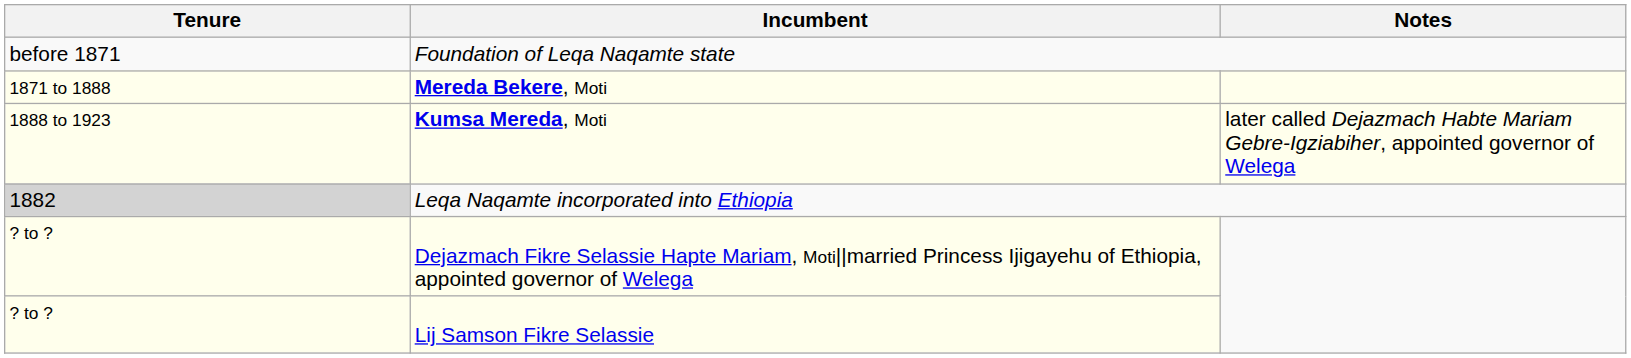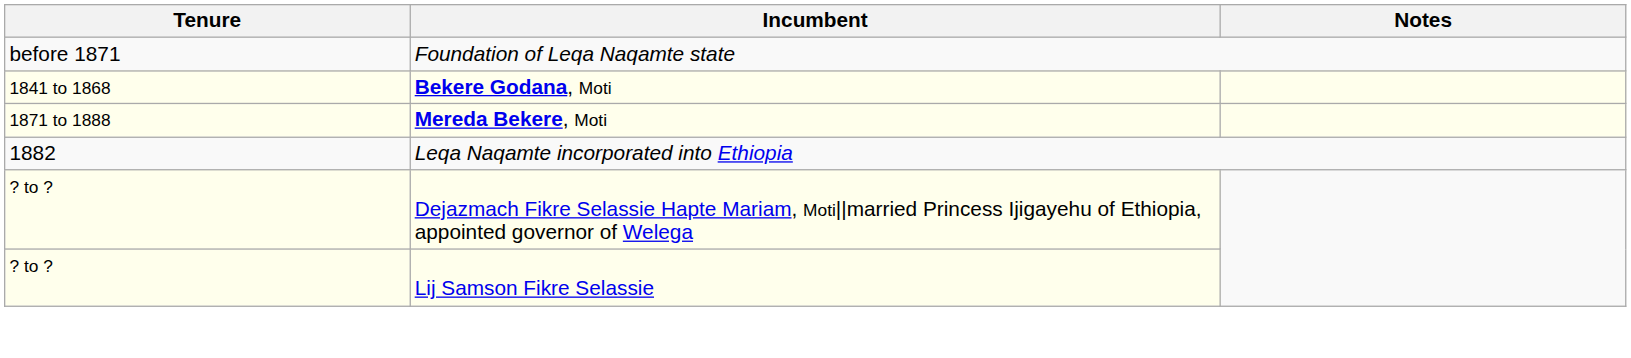+ row: (513, 86)
- row: (511, 119)
(33, 199) lightgrey background -> (33, 152) no background
